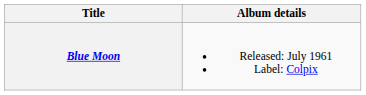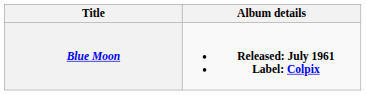(272, 63) normal -> (272, 63) bold
